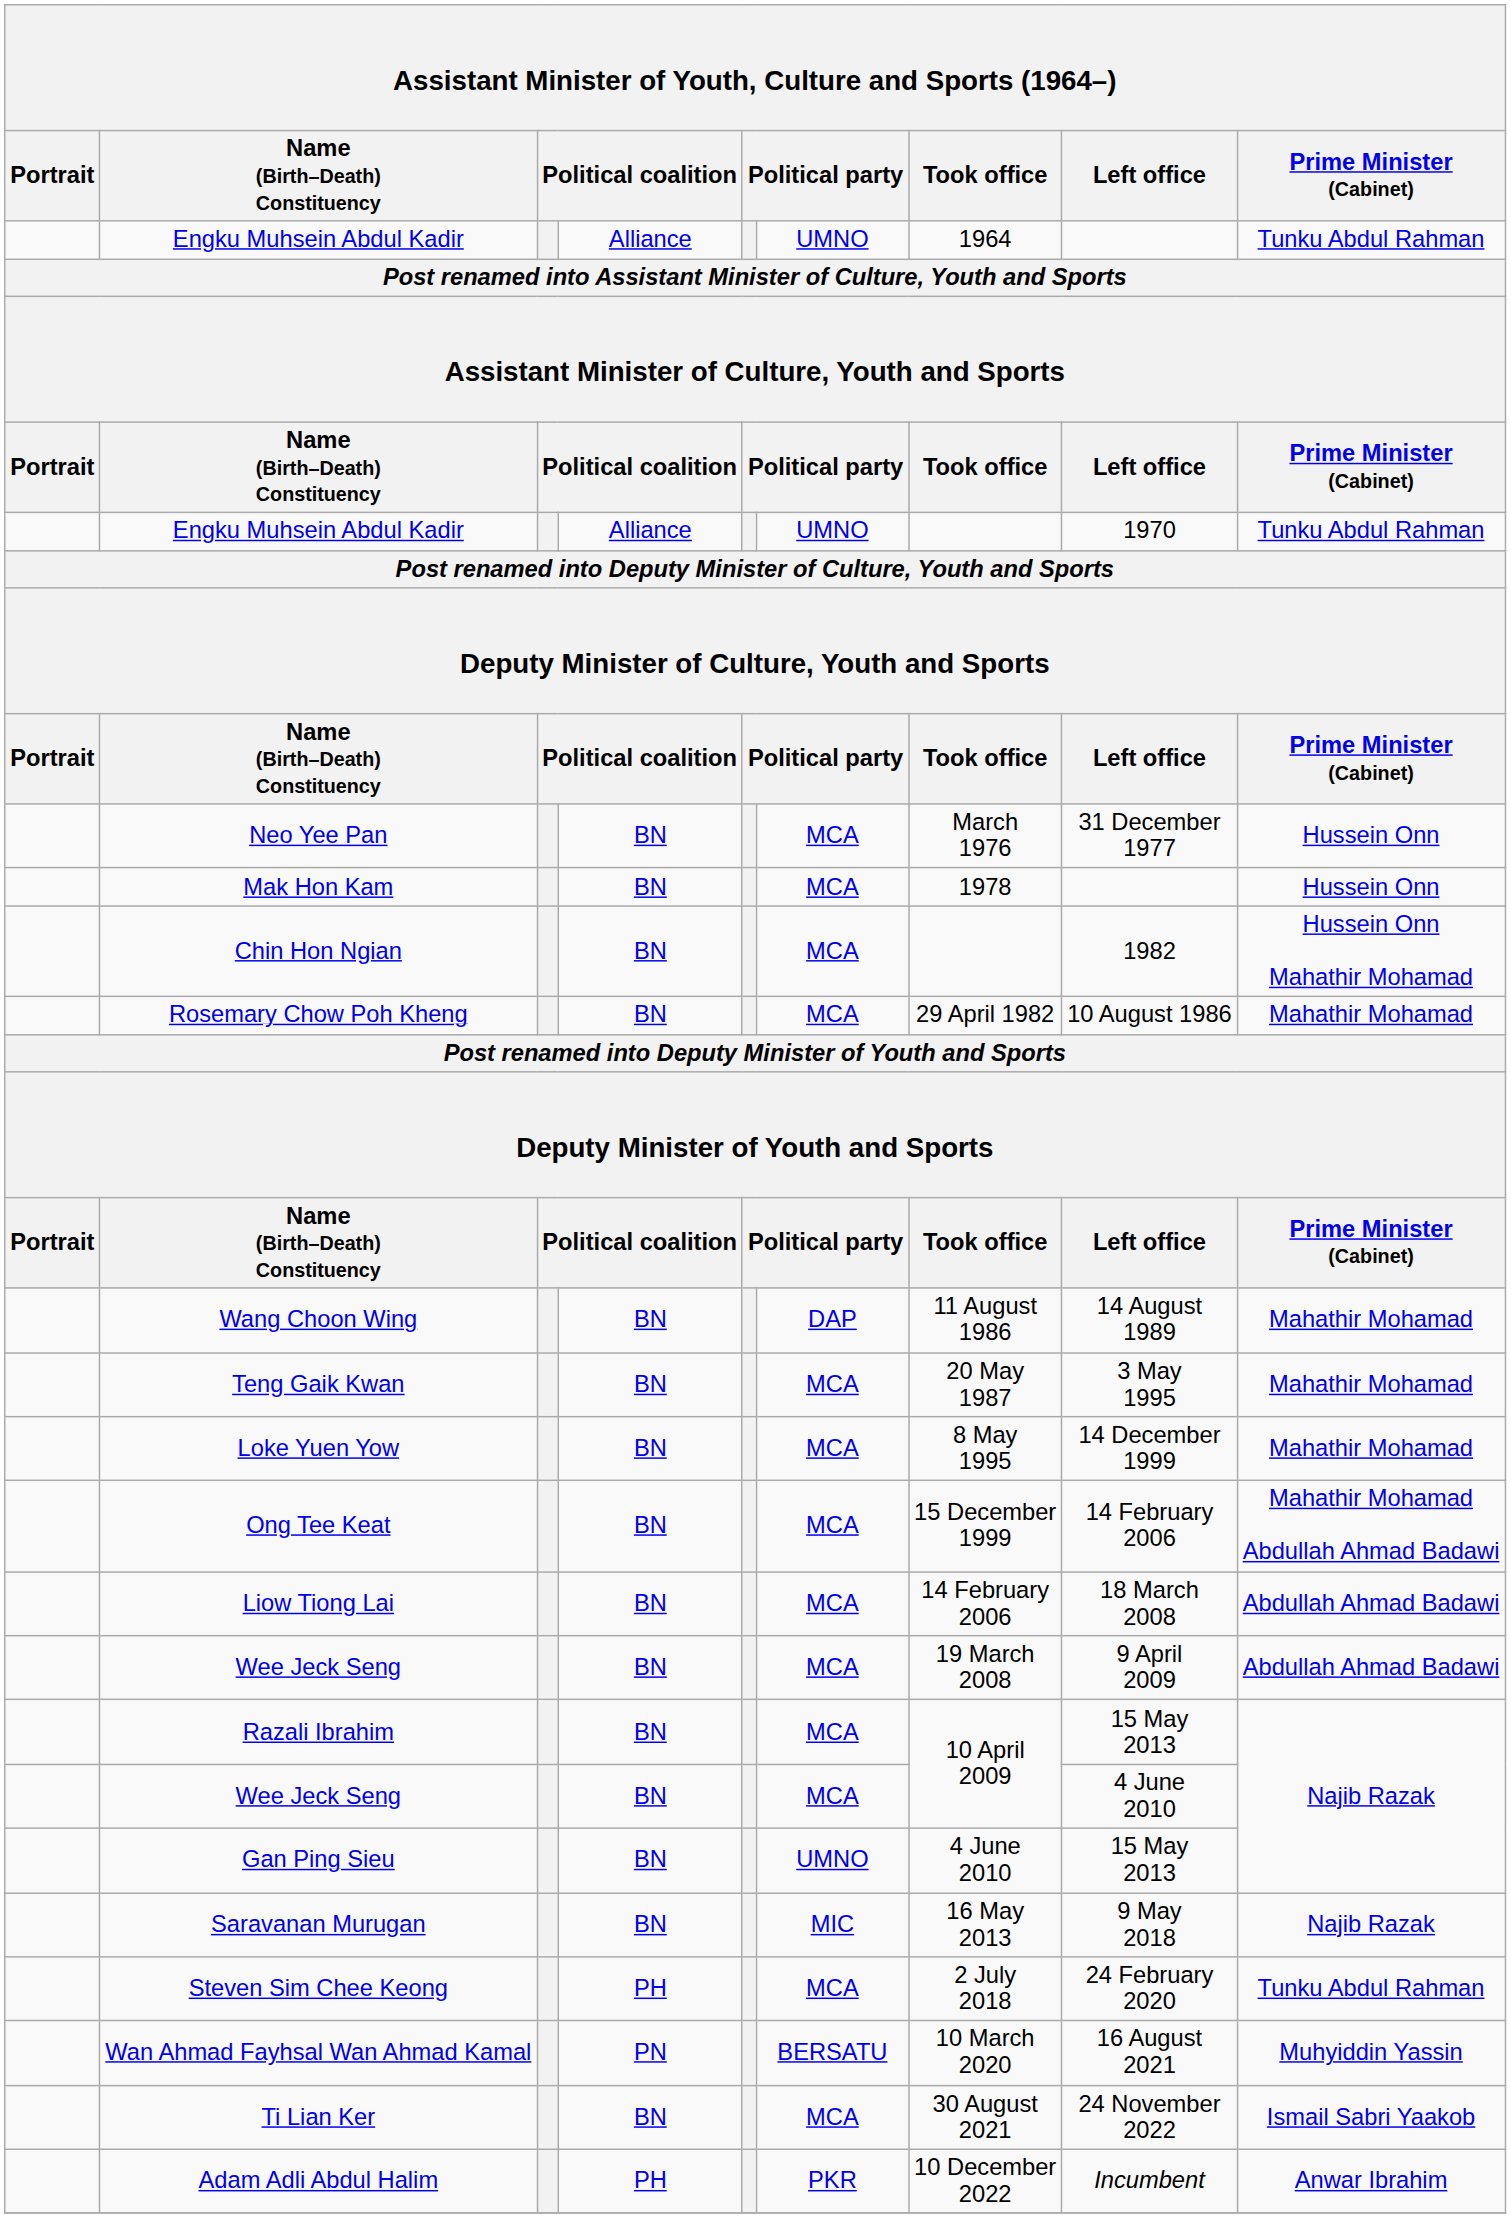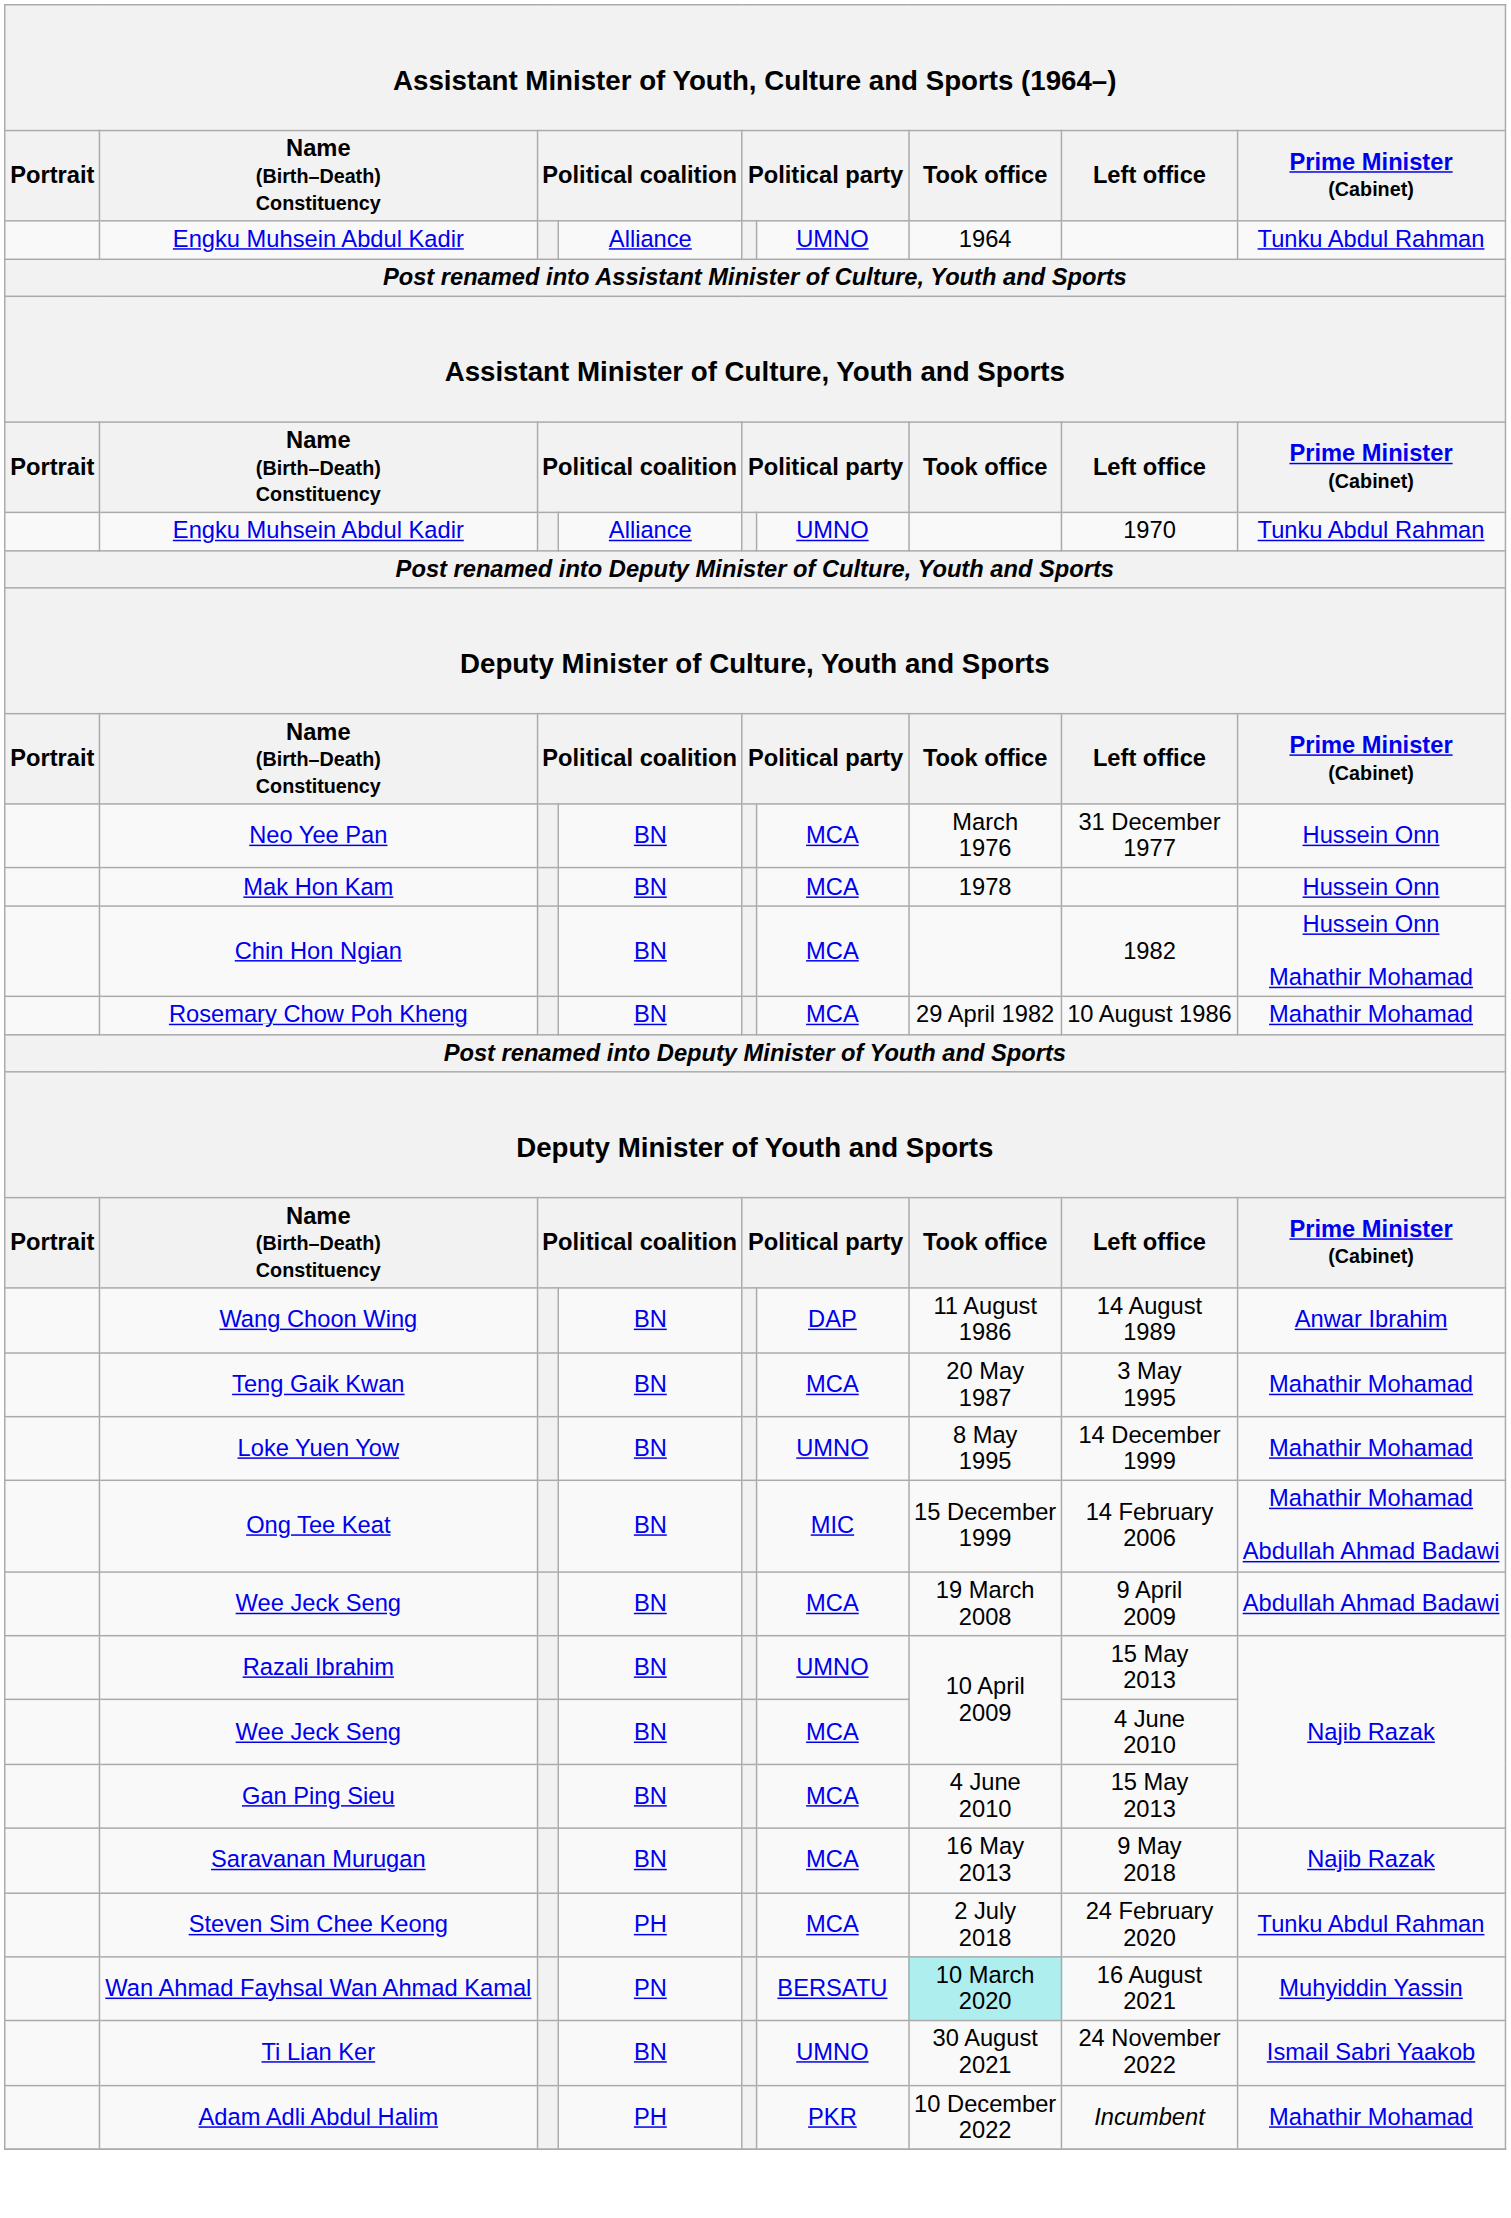(1371, 1319) Mahathir Mohamad -> (1371, 1319) Anwar Ibrahim
(832, 1448) MCA -> (832, 1448) UMNO
(832, 1525) MCA -> (832, 1525) MIC
- row: (318, 1603)
(832, 1731) MCA -> (832, 1667) UMNO
(832, 1860) UMNO -> (832, 1795) MCA
(832, 1924) MIC -> (832, 1860) MCA
(985, 2052) no background -> (985, 1988) paleturquoise background
(832, 2116) MCA -> (832, 2052) UMNO
(1371, 2181) Anwar Ibrahim -> (1371, 2116) Mahathir Mohamad
